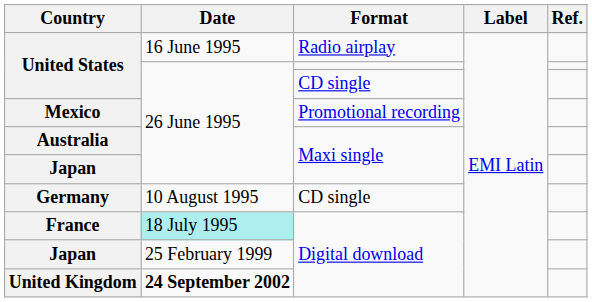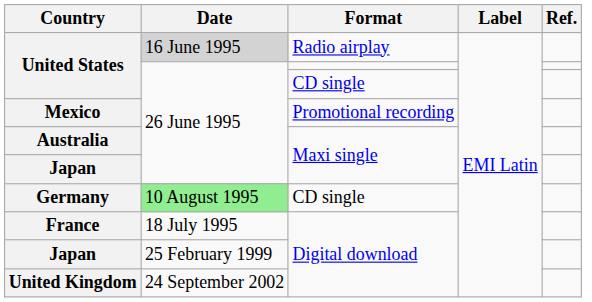(193, 47) no background -> (193, 47) lightgrey background
(202, 197) no background -> (202, 197) lightgreen background
(191, 225) paleturquoise background -> (191, 225) no background
(217, 282) bold -> (215, 282) normal
